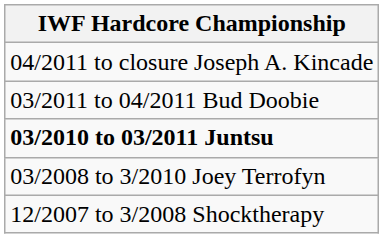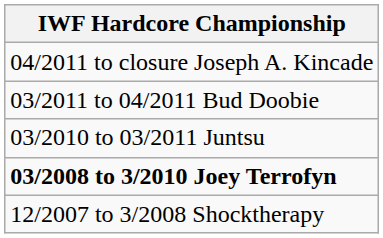(142, 137) bold -> (138, 137) normal
(168, 175) normal -> (173, 175) bold
